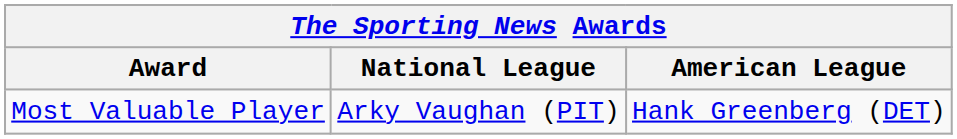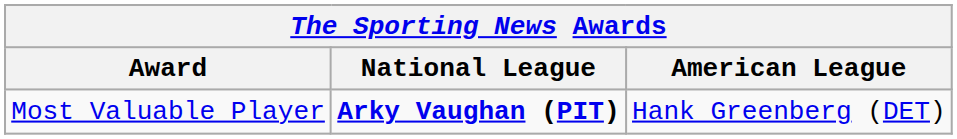(478, 111) normal -> (478, 111) bold
